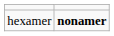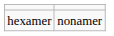(82, 20) bold -> (80, 20) normal
